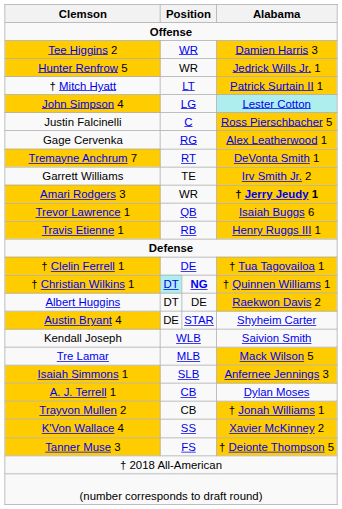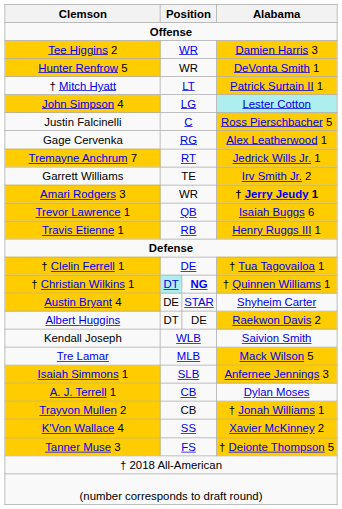(277, 68) Jedrick Wills Jr. 1 -> (277, 68) DeVonta Smith 1
(277, 158) DeVonta Smith 1 -> (277, 158) Jedrick Wills Jr. 1
rows swapped: (83, 302) <-> (83, 320)
